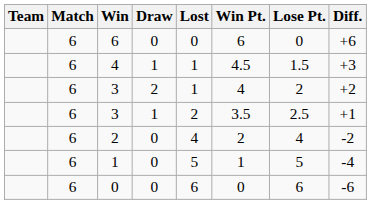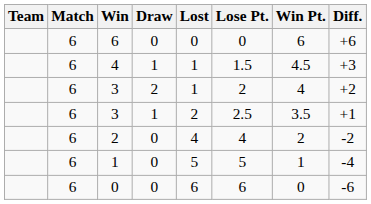columns swapped: (241, 16) <-> (299, 16)
